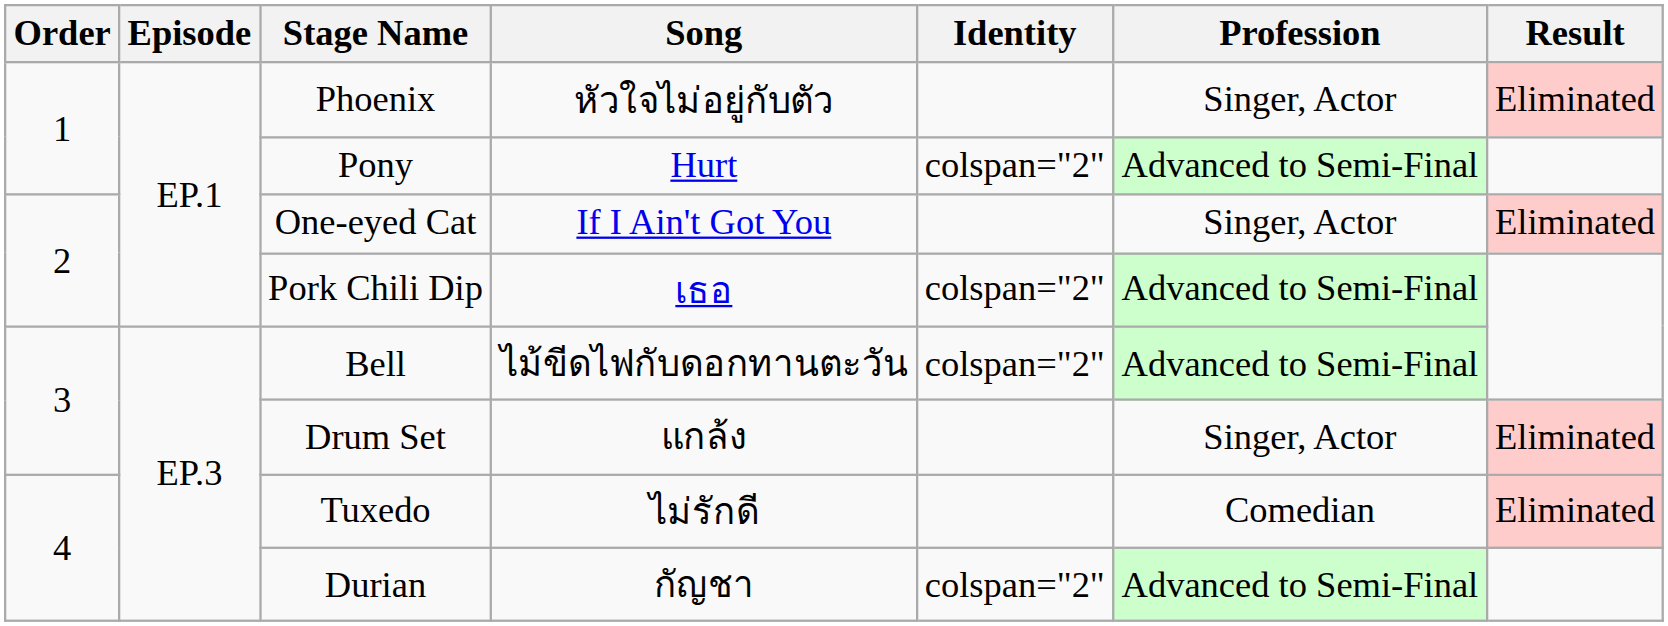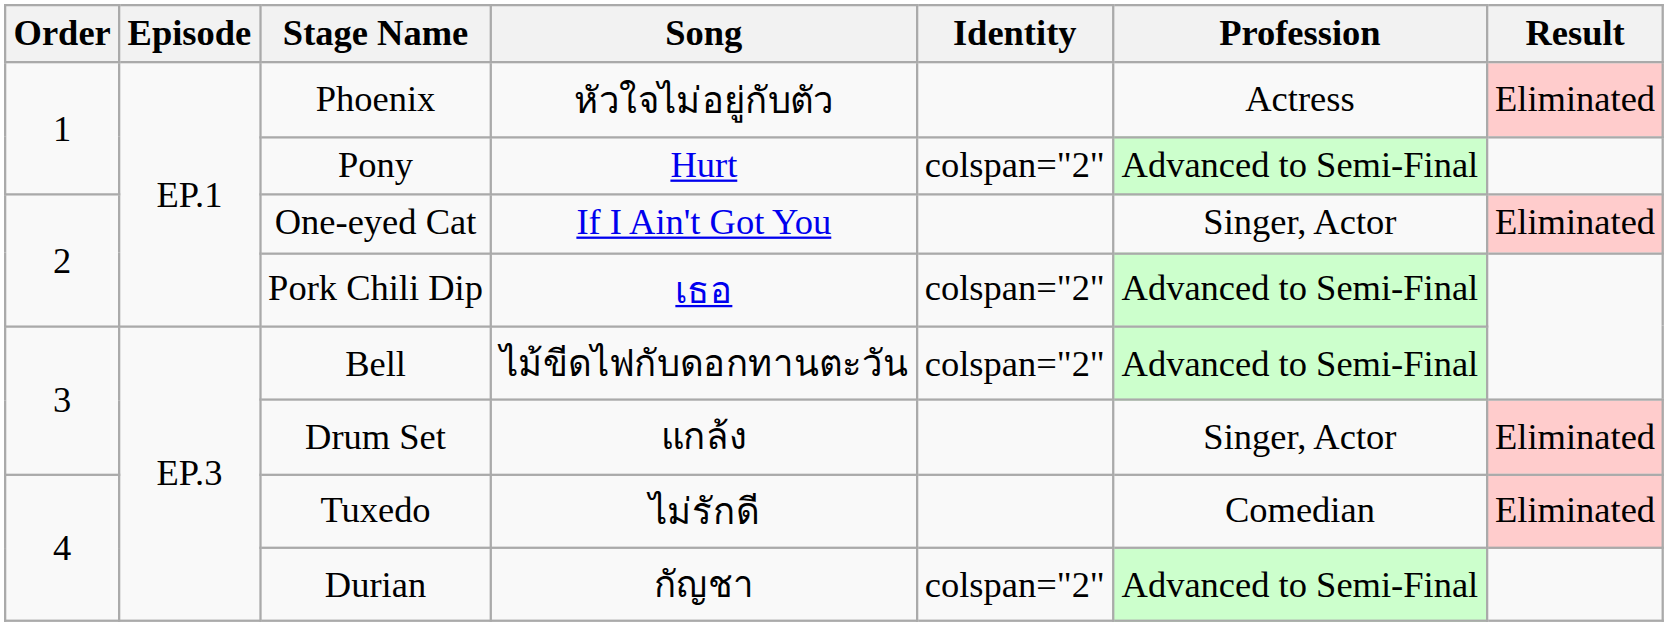(1300, 99) Singer, Actor -> (1300, 99) Actress
